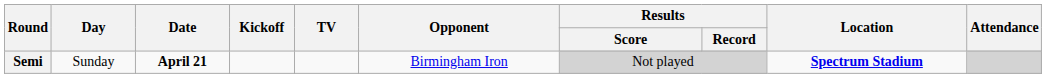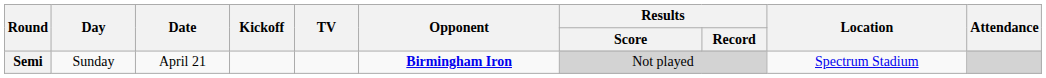(182, 62) bold -> (182, 62) normal
(459, 62) normal -> (459, 62) bold
(867, 62) bold -> (867, 62) normal
